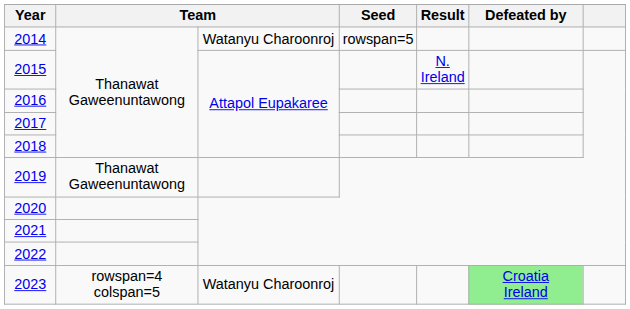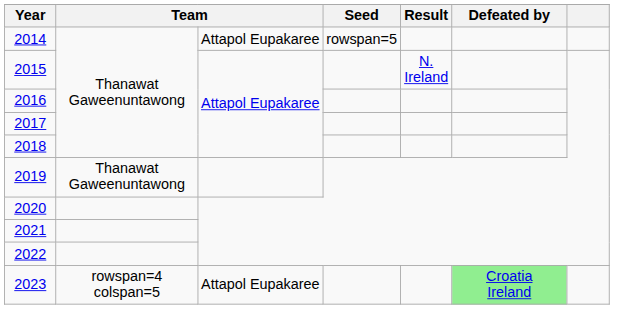(269, 38) Watanyu Charoonroj -> (260, 38) Attapol Eupakaree
(269, 284) Watanyu Charoonroj -> (260, 284) Attapol Eupakaree
